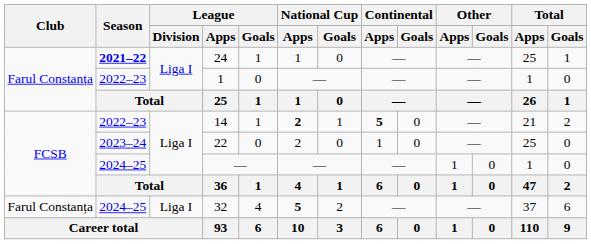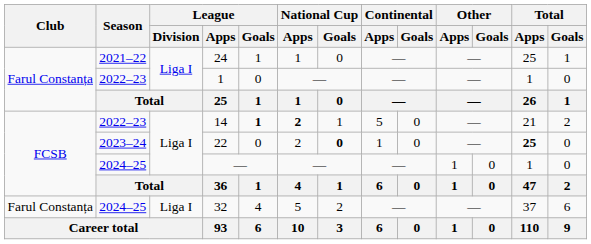(123, 57) bold -> (123, 57) normal
(258, 121) normal -> (258, 121) bold
(379, 121) bold -> (379, 121) normal
(340, 143) normal -> (340, 143) bold
(530, 143) normal -> (530, 143) bold
(298, 206) bold -> (298, 206) normal
